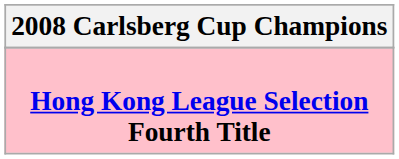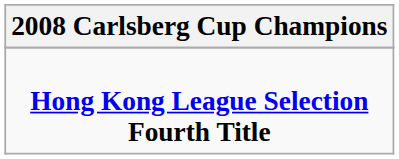(199, 115) pink background -> (199, 115) no background
